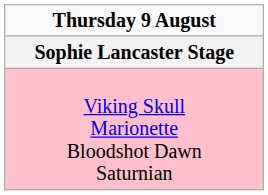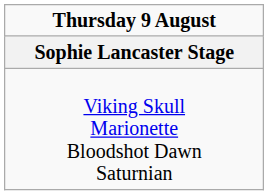(134, 140) pink background -> (134, 140) no background
